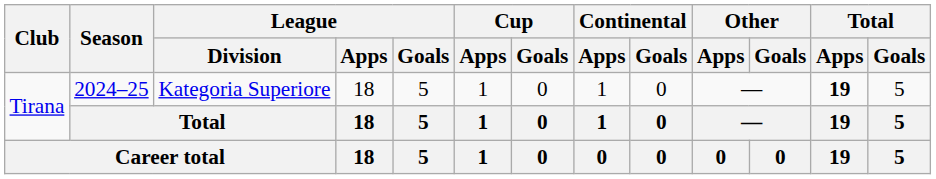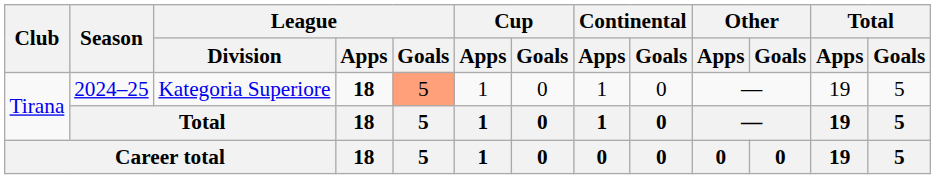(364, 88) normal -> (364, 88) bold
(423, 88) no background -> (423, 88) lightsalmon background
(840, 88) bold -> (840, 88) normal
